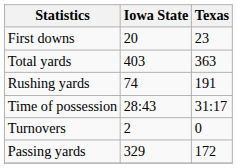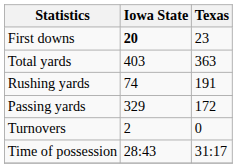(131, 38) normal -> (131, 38) bold
rows swapped: (47, 151) <-> (62, 106)
